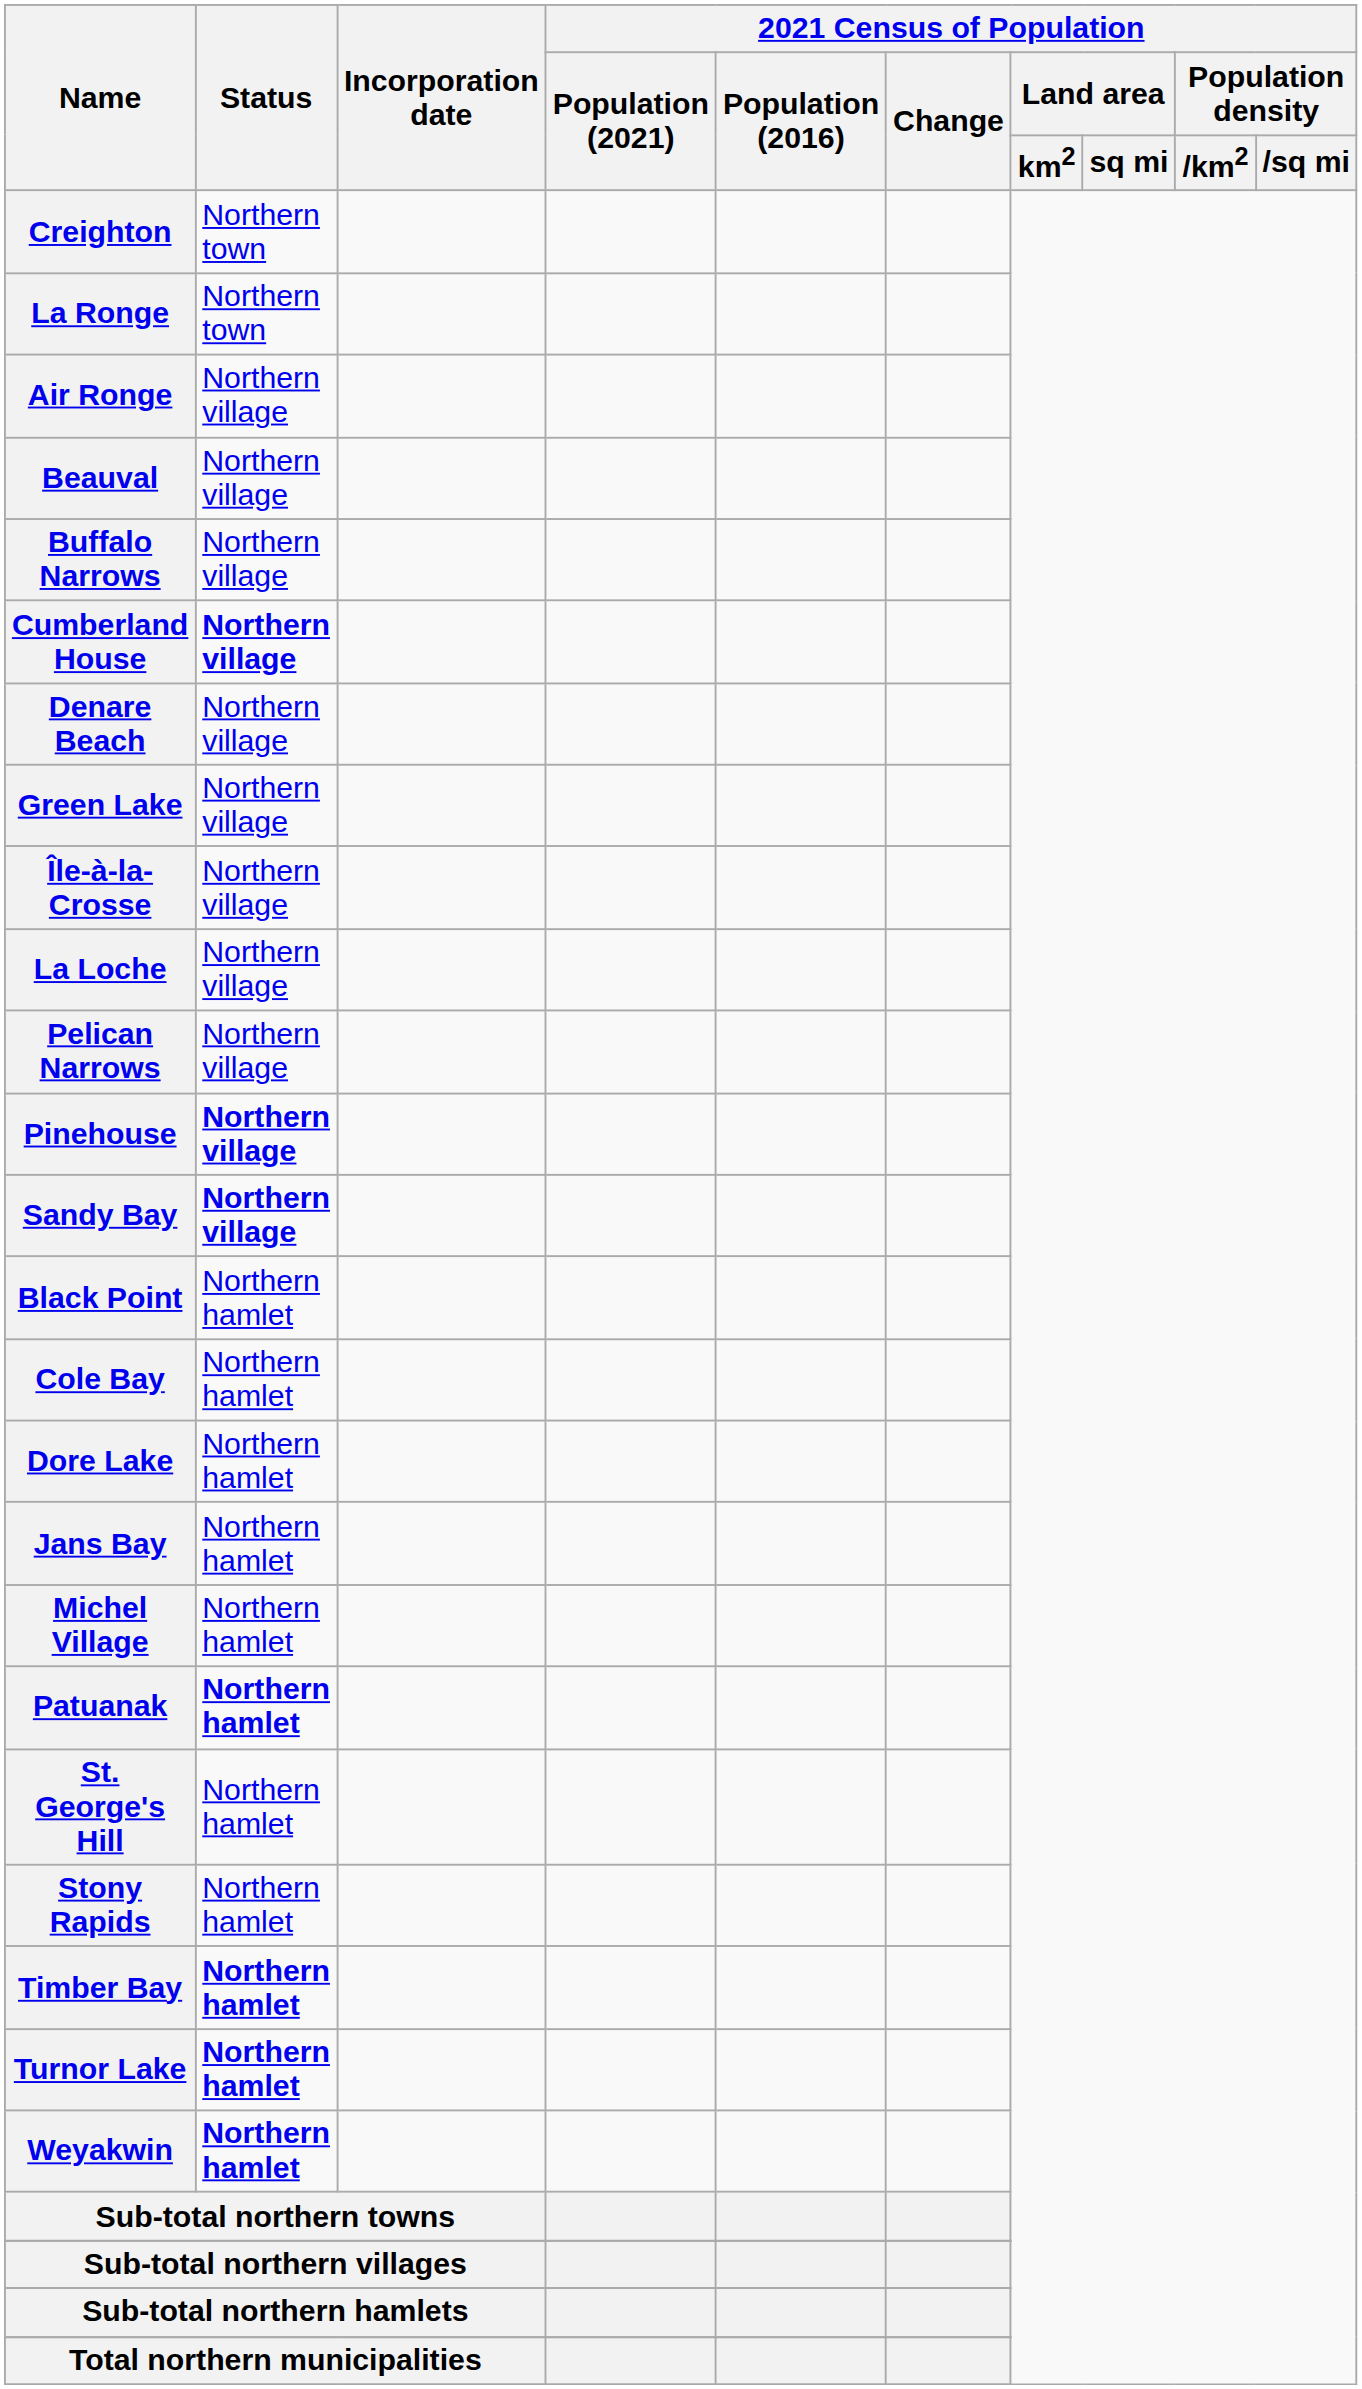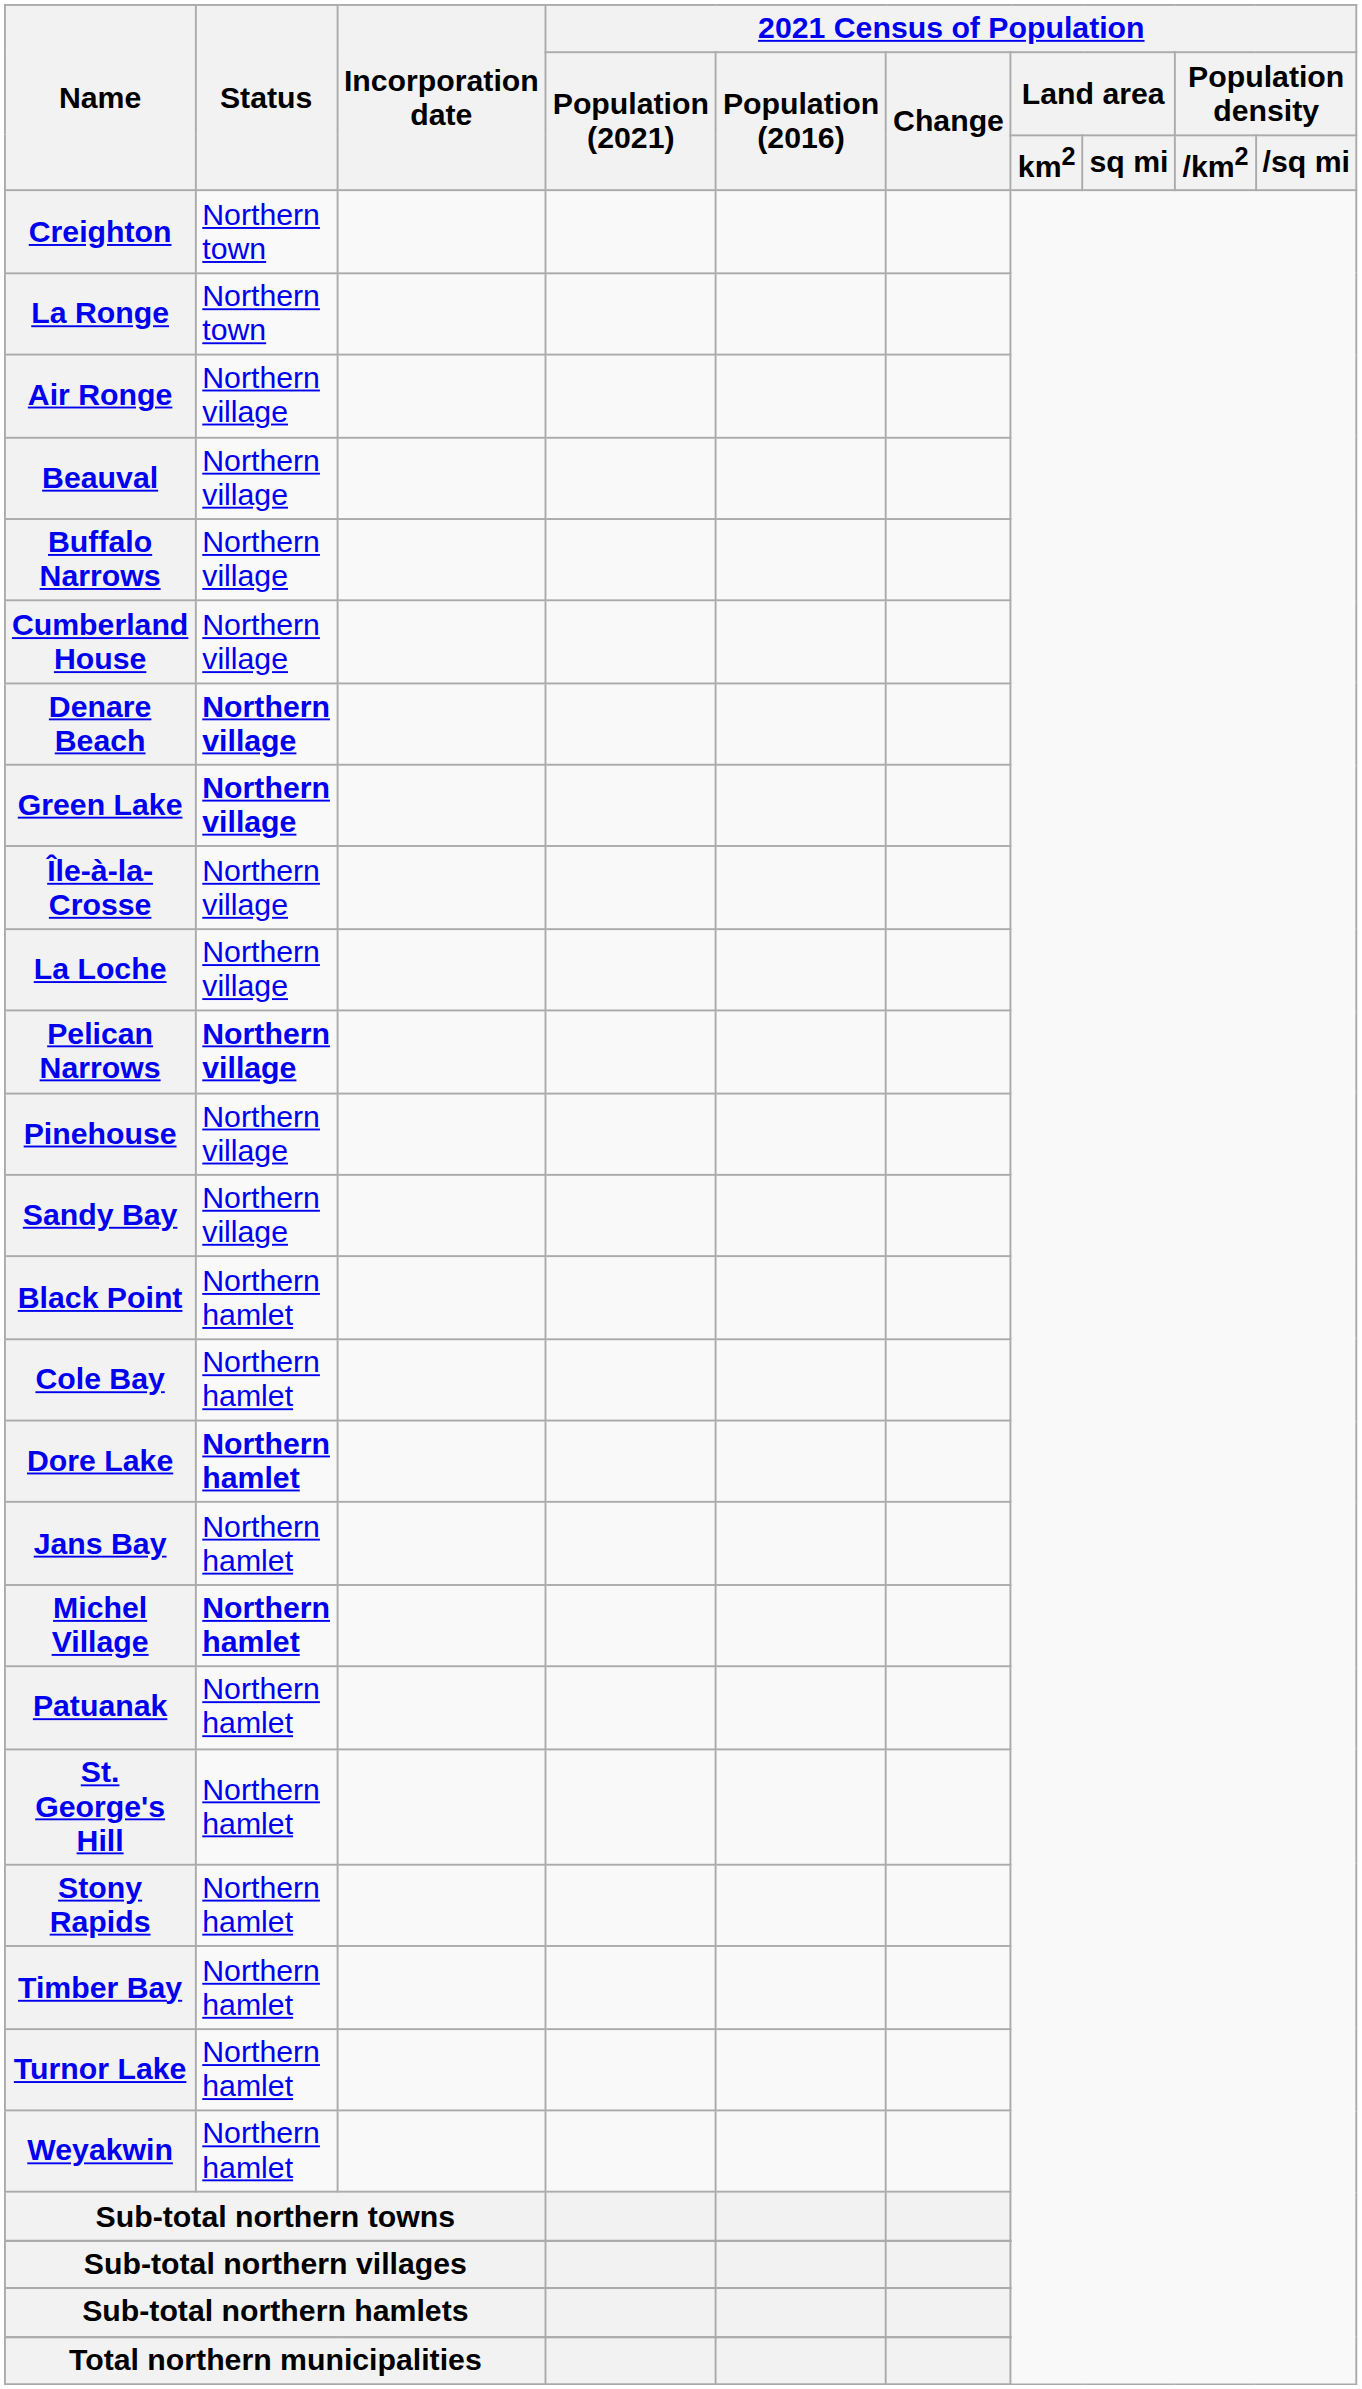(266, 641) bold -> (261, 641) normal
(261, 723) normal -> (266, 723) bold
(261, 805) normal -> (266, 805) bold
(261, 1051) normal -> (266, 1051) bold
(266, 1133) bold -> (261, 1133) normal
(266, 1215) bold -> (261, 1215) normal
(261, 1461) normal -> (266, 1461) bold
(261, 1625) normal -> (266, 1625) bold
(266, 1707) bold -> (261, 1707) normal
(266, 1987) bold -> (261, 1987) normal
(266, 2069) bold -> (261, 2069) normal
(266, 2151) bold -> (261, 2151) normal
